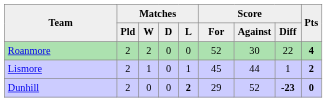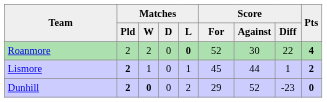(188, 50) normal -> (188, 50) bold
(128, 69) normal -> (128, 69) bold
(128, 88) normal -> (128, 88) bold
(149, 88) normal -> (149, 88) bold
(188, 88) bold -> (188, 88) normal
(288, 88) bold -> (288, 88) normal
